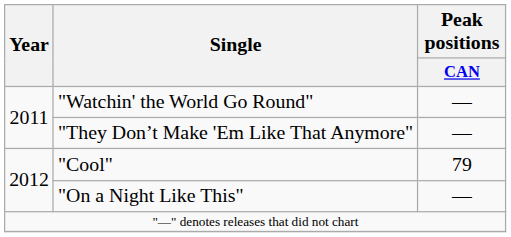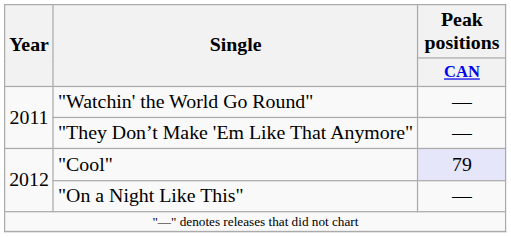(462, 164) no background -> (462, 164) lavender background
